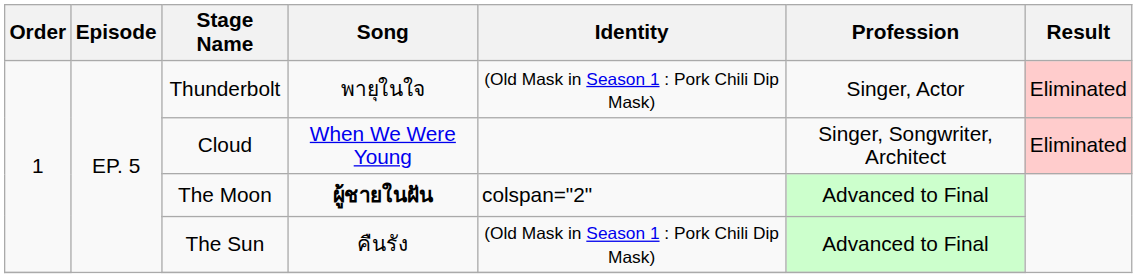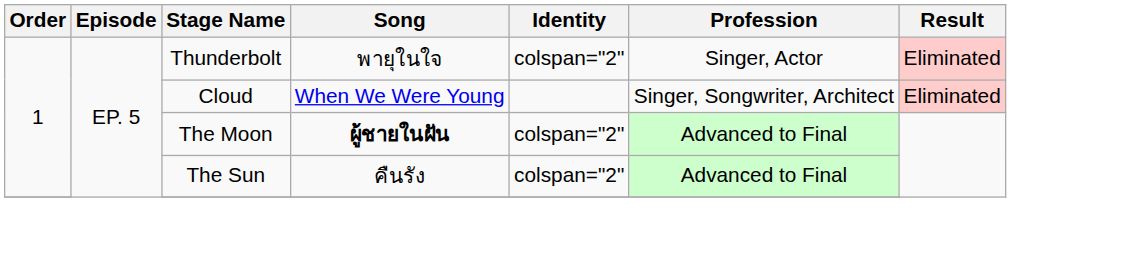(632, 90) (Old Mask in Season 1 : Pork Chili Dip Mask) -> (569, 58) colspan="2"
(632, 245) (Old Mask in Season 1 : Pork Chili Dip Mask) -> (569, 175) colspan="2"
